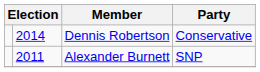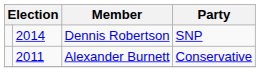(214, 35) Conservative -> (189, 35) SNP
(189, 56) SNP -> (214, 56) Conservative
